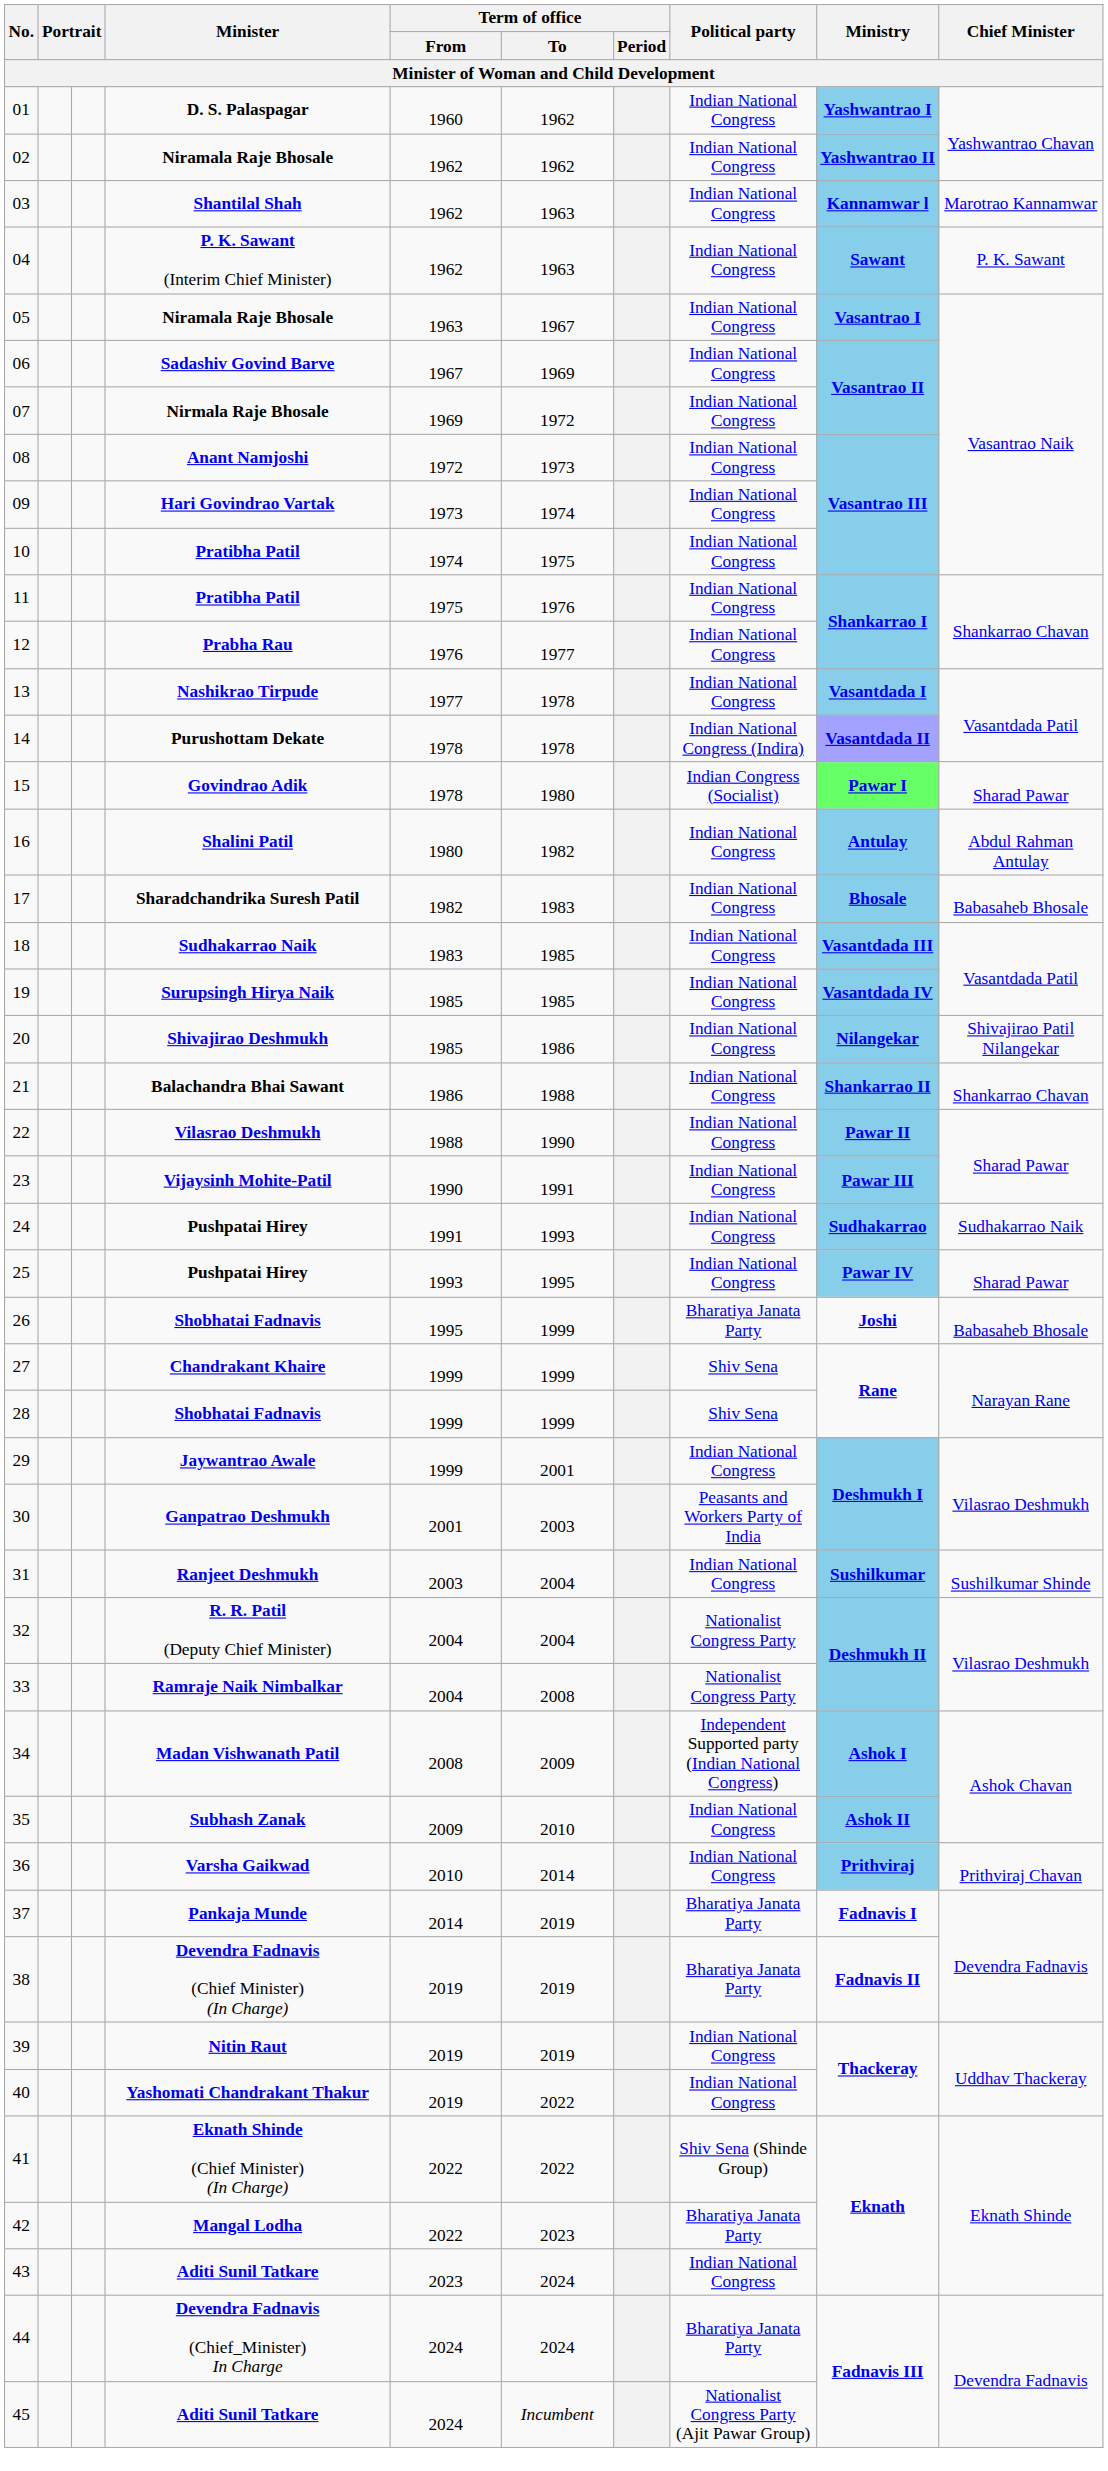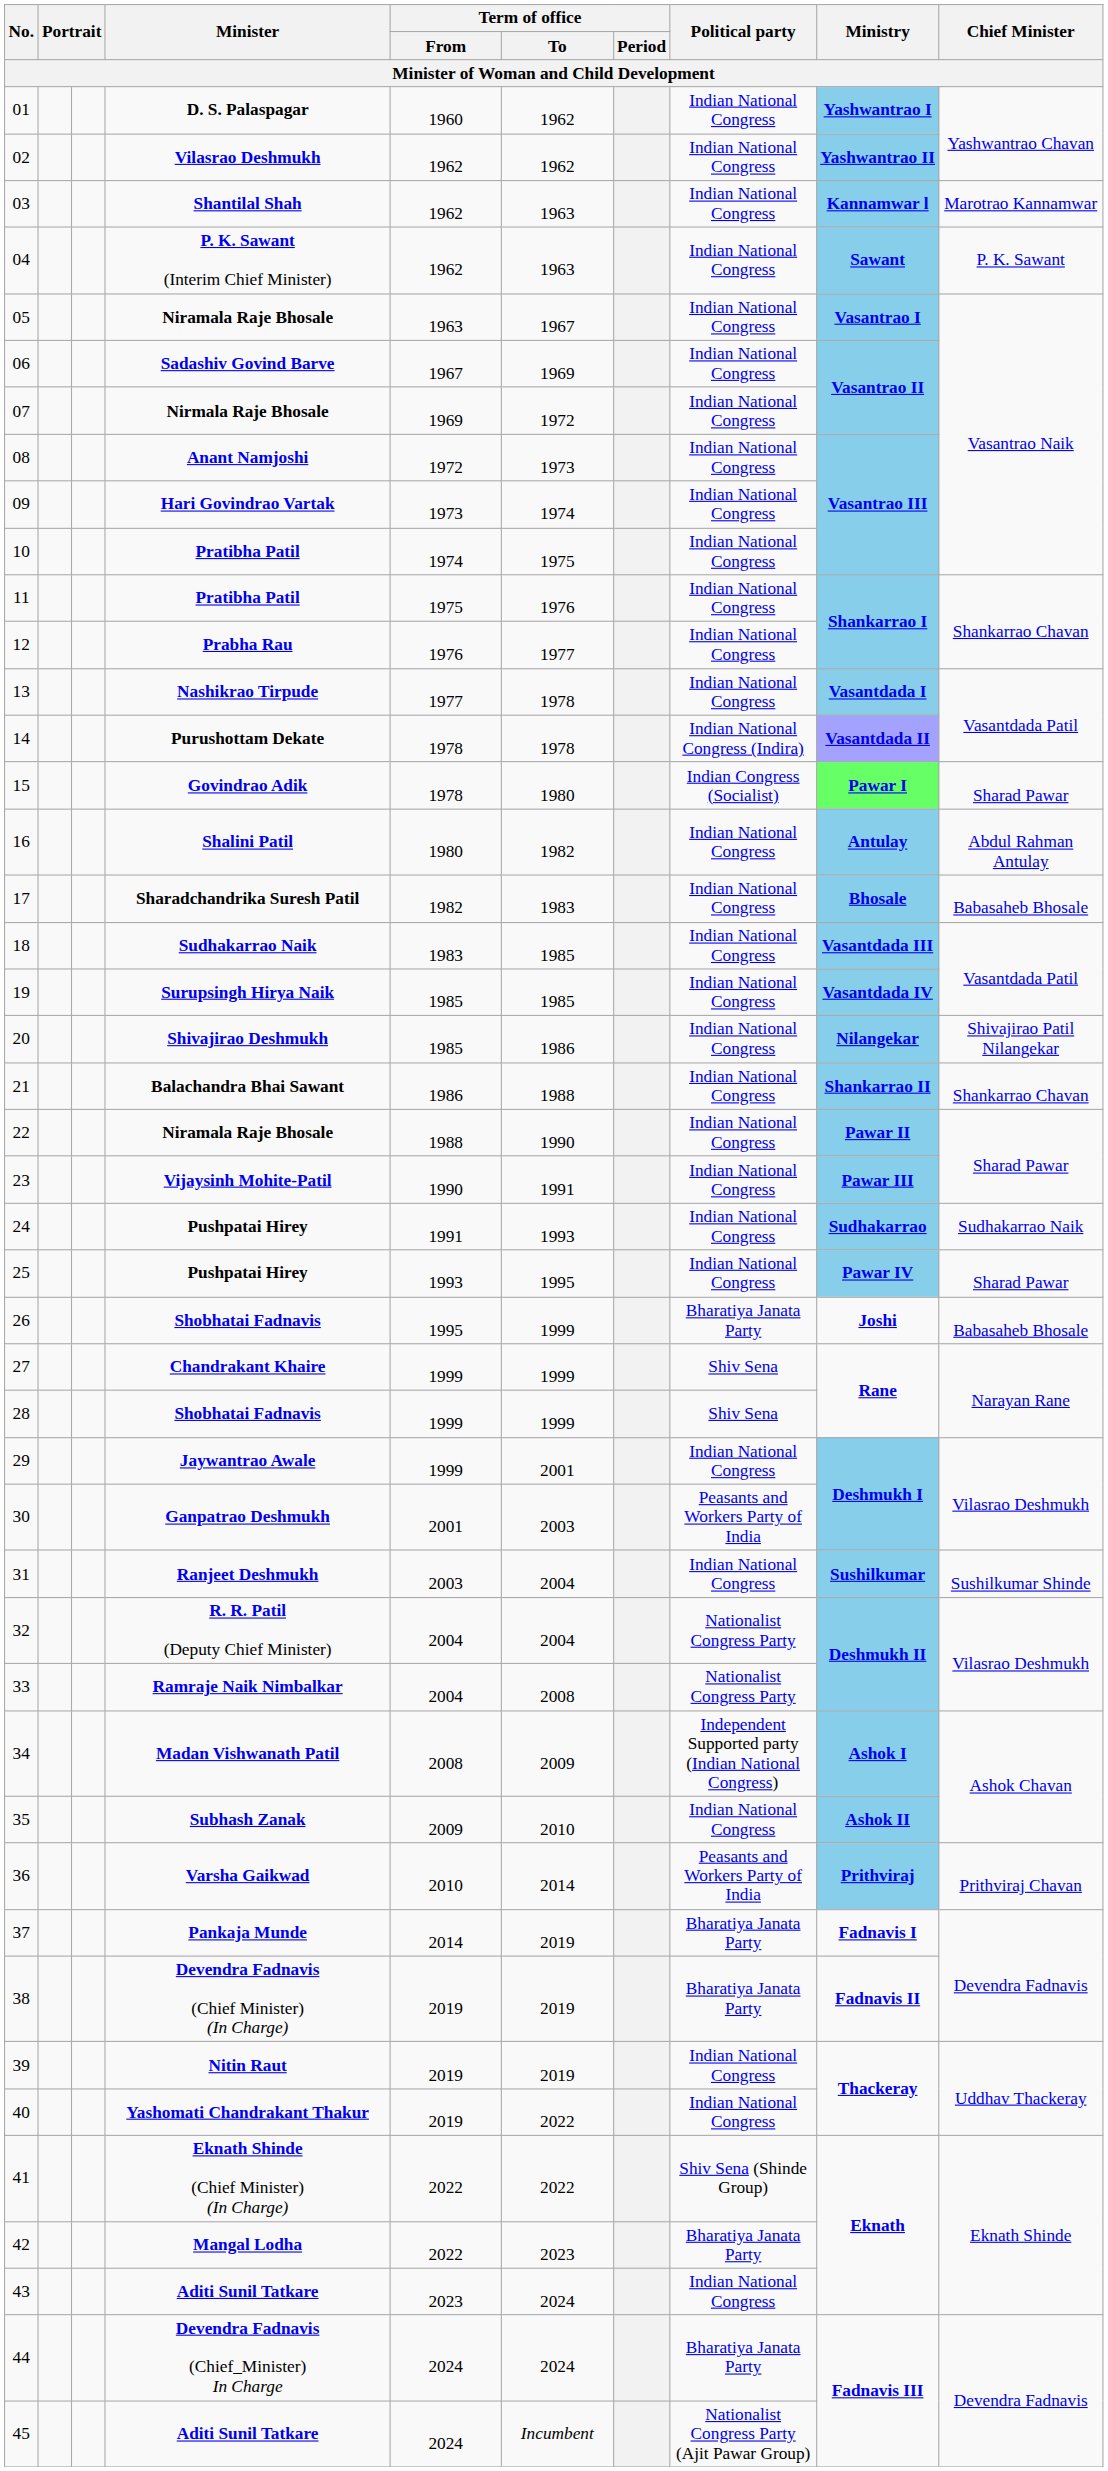(248, 156) Niramala Raje Bhosale -> (248, 156) Vilasrao Deshmukh
(248, 1132) Vilasrao Deshmukh -> (248, 1132) Niramala Raje Bhosale
(743, 1866) Indian National Congress -> (743, 1876) Peasants and Workers Party of India
